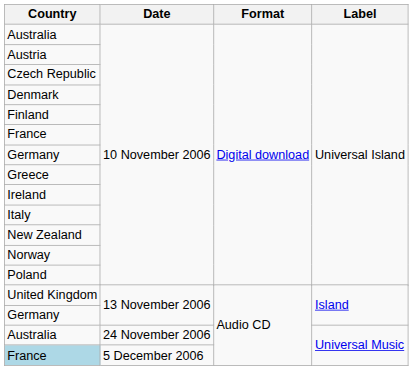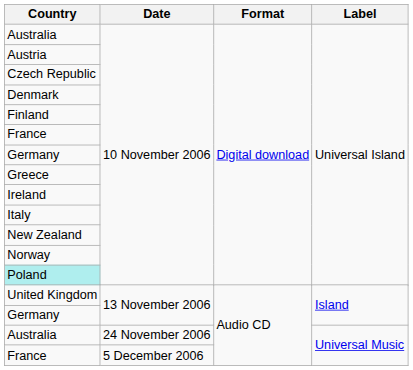(27, 275) no background -> (27, 275) paleturquoise background
(27, 355) lightblue background -> (27, 355) no background
